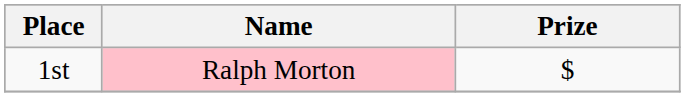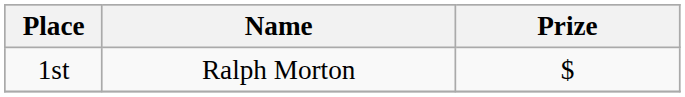(279, 69) pink background -> (279, 69) no background
